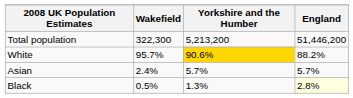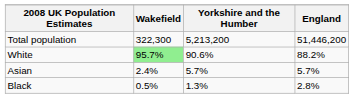(150, 55) no background -> (150, 55) lightgreen background
(200, 55) gold background -> (200, 55) no background
(308, 86) lightyellow background -> (308, 86) no background
